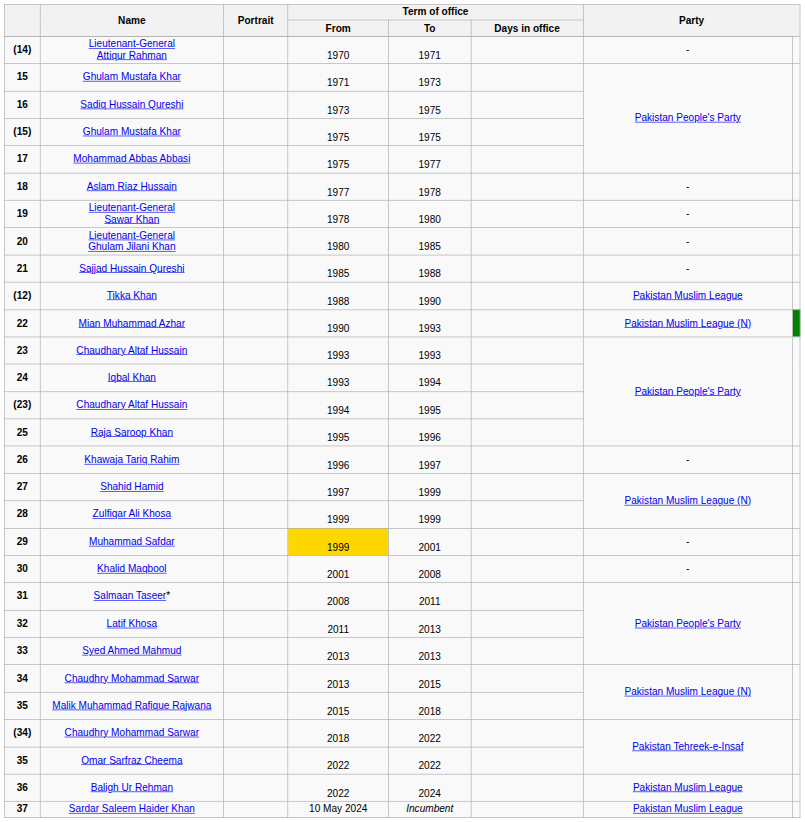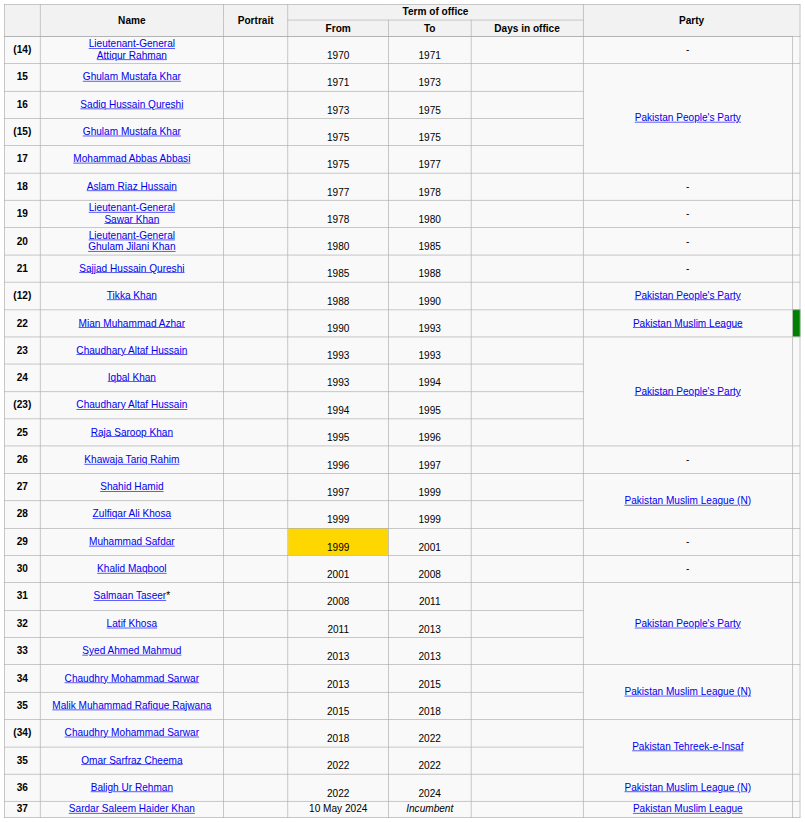(688, 296) Pakistan Muslim League -> (688, 296) Pakistan People's Party
(688, 323) Pakistan Muslim League (N) -> (688, 323) Pakistan Muslim League
(688, 787) Pakistan Muslim League -> (688, 787) Pakistan Muslim League (N)
